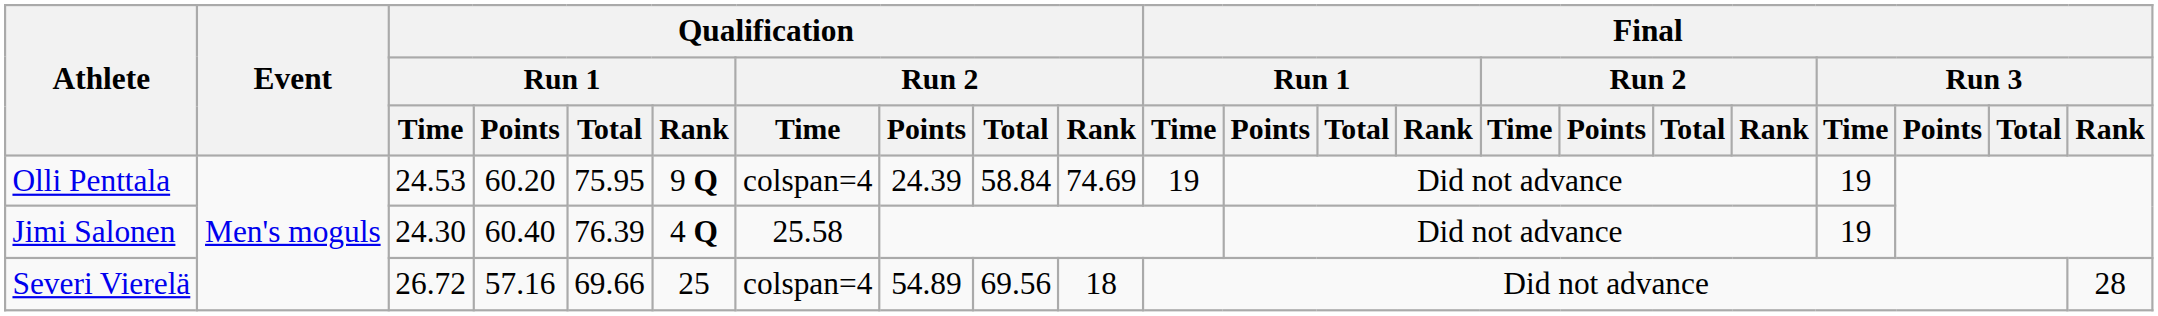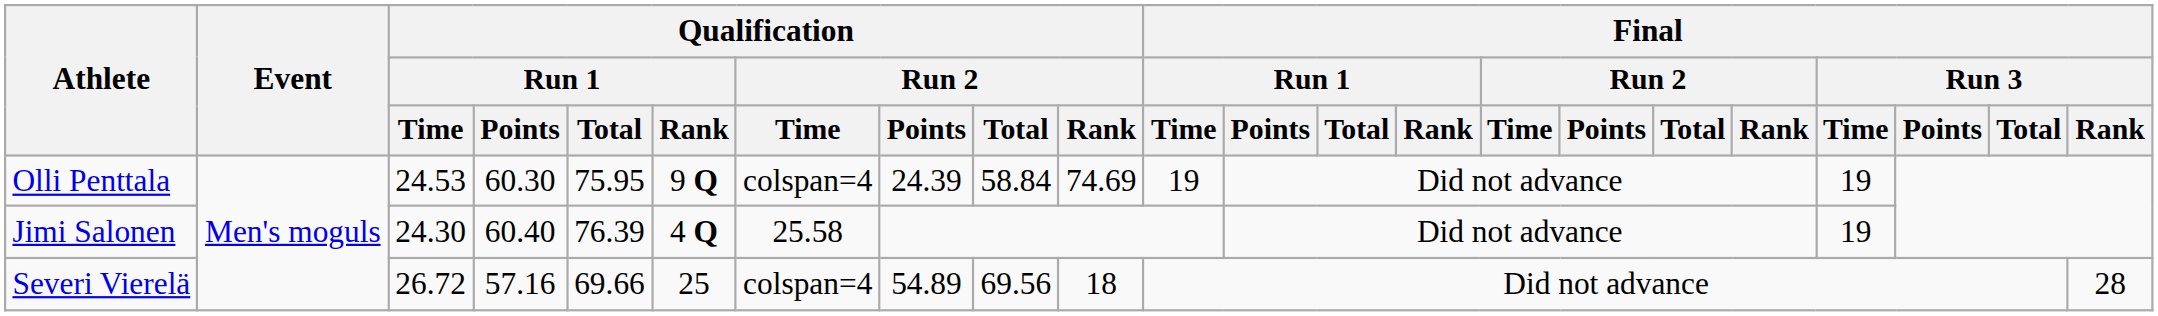(520, 180) 60.20 -> (520, 180) 60.30
